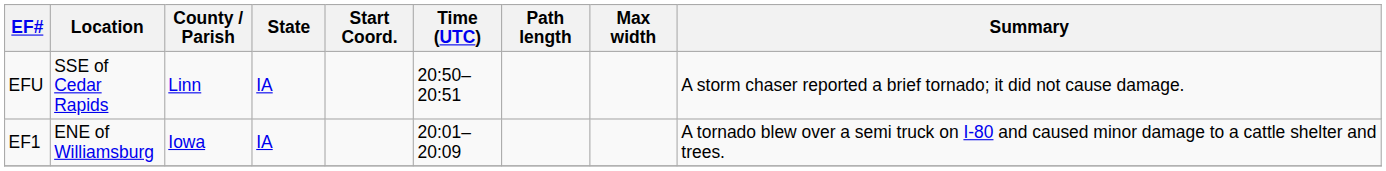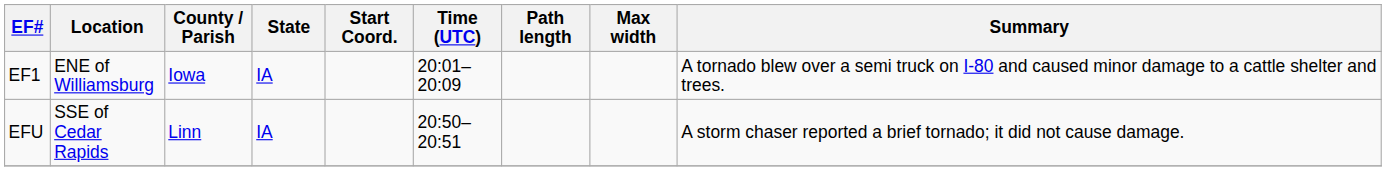rows swapped: (25, 142) <-> (26, 85)
